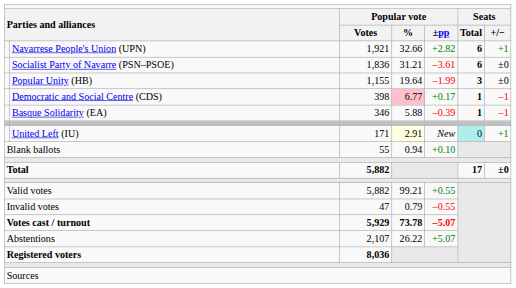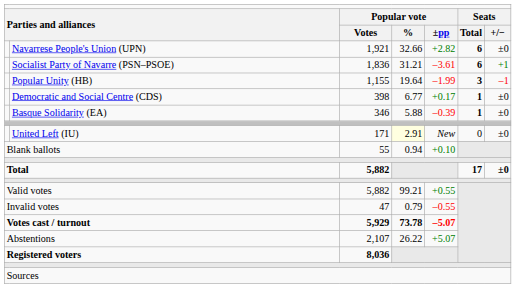(503, 49) +1 -> (503, 49) ±0
(503, 65) ±0 -> (503, 65) +1
(503, 81) ±0 -> (504, 81) –1
(413, 97) pink background -> (413, 97) no background
(504, 97) –1 -> (503, 97) ±0
(504, 113) –1 -> (503, 113) ±0
(479, 133) paleturquoise background -> (479, 133) no background
(503, 133) +1 -> (503, 133) ±0
